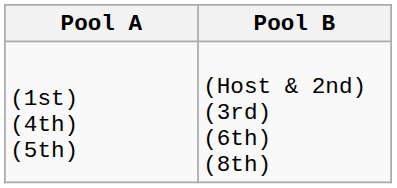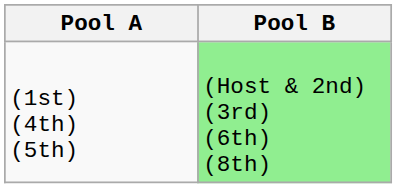(285, 125) no background -> (285, 125) lightgreen background
